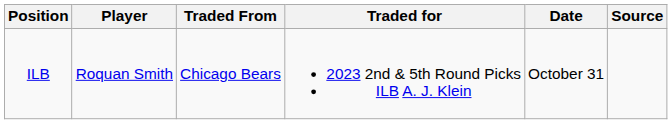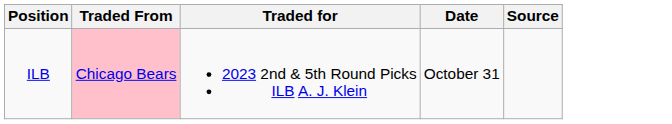- column: (124, 16)
(230, 73) no background -> (126, 73) pink background
